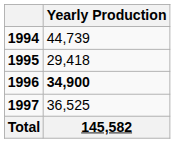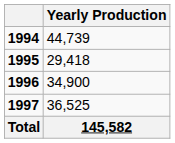(68, 82) bold -> (68, 82) normal
